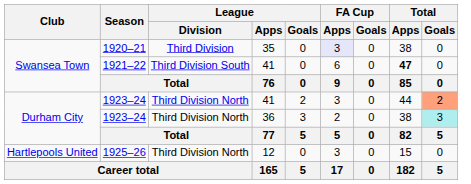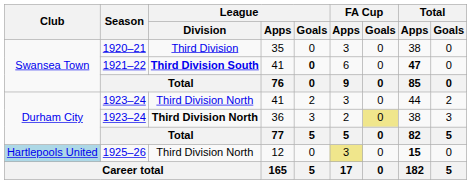(337, 48) lavender background -> (346, 48) no background
(200, 65) normal -> (205, 65) bold
(303, 65) normal -> (312, 65) bold
(440, 100) lightsalmon background -> (449, 100) no background
(200, 118) normal -> (205, 118) bold
(371, 118) no background -> (380, 118) khaki background
(440, 118) paleturquoise background -> (449, 118) no background
(52, 153) no background -> (52, 153) lightblue background
(337, 153) no background -> (346, 153) khaki background
(405, 153) normal -> (415, 153) bold
